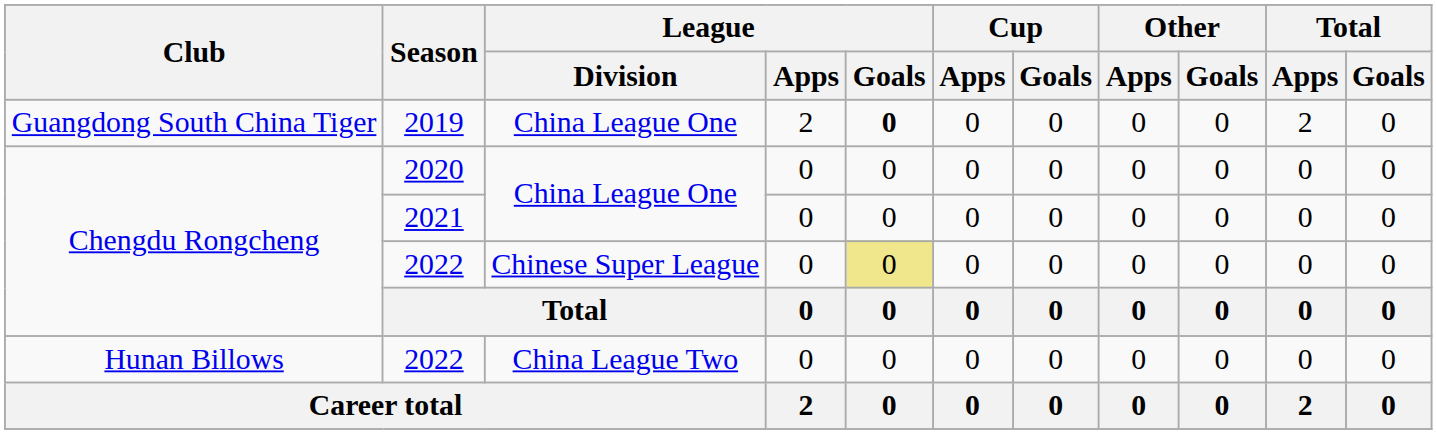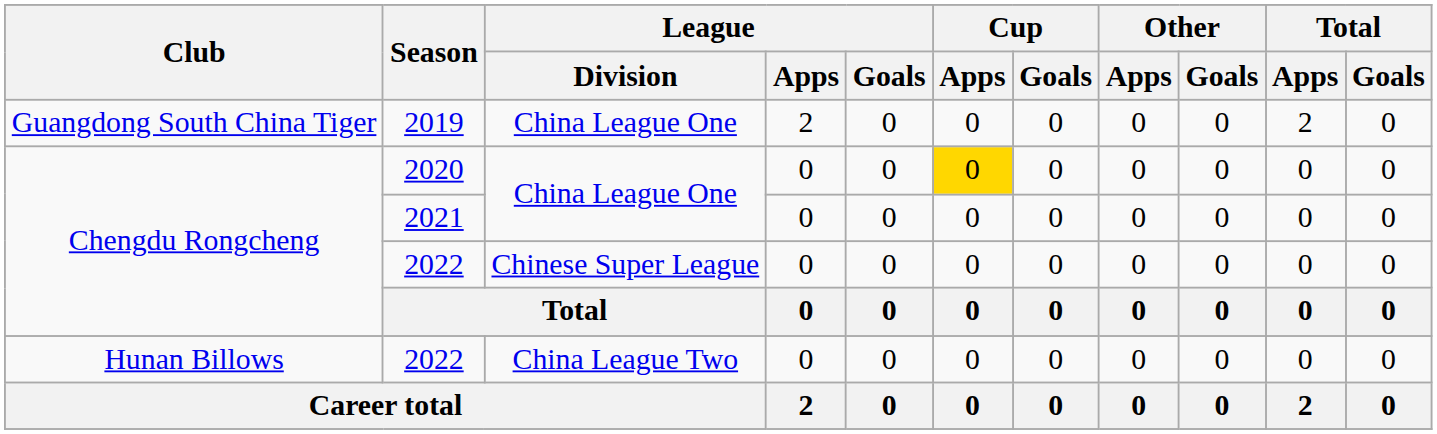(889, 122) bold -> (889, 122) normal
(972, 169) no background -> (972, 169) gold background
(889, 264) khaki background -> (889, 264) no background
